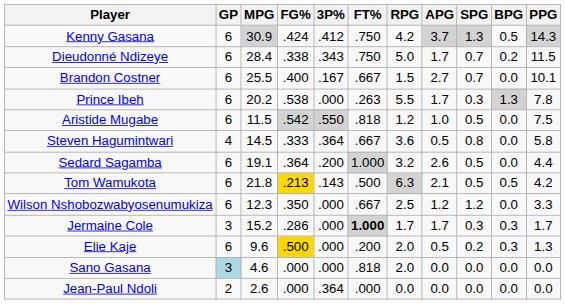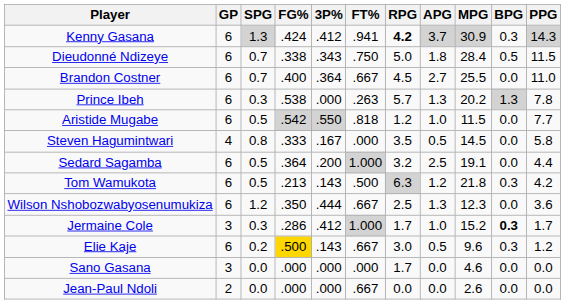columns swapped: (259, 15) <-> (474, 15)
(368, 36) .750 -> (365, 36) .941
(405, 36) normal -> (403, 36) bold
(509, 36) 0.5 -> (509, 36) 0.3
(440, 57) 1.7 -> (437, 57) 1.8
(509, 57) 0.2 -> (509, 57) 0.5
(331, 78) .167 -> (329, 78) .364
(405, 78) 1.5 -> (403, 78) 4.5
(543, 78) 10.1 -> (543, 78) 11.0
(405, 99) 5.5 -> (403, 99) 5.7
(440, 99) 1.7 -> (437, 99) 1.3
(543, 120) 7.5 -> (543, 120) 7.7
(331, 141) .364 -> (329, 141) .167
(368, 141) .667 -> (365, 141) .000
(405, 141) 3.6 -> (403, 141) 3.5
(440, 162) 2.6 -> (437, 162) 2.5
(296, 183) gold background -> (293, 183) no background
(440, 183) 2.1 -> (437, 183) 1.2
(509, 183) 0.5 -> (509, 183) 0.3
(331, 204) .000 -> (329, 204) .444
(440, 204) 1.2 -> (437, 204) 1.3
(543, 204) 3.3 -> (543, 204) 3.6
(331, 225) .000 -> (329, 225) .412
(368, 225) bold -> (365, 225) normal
(440, 225) 1.7 -> (437, 225) 1.0
(509, 225) normal -> (509, 225) bold
(331, 246) .000 -> (329, 246) .143
(368, 246) .200 -> (365, 246) .667
(405, 246) 2.0 -> (403, 246) 3.0
(543, 246) 1.3 -> (543, 246) 1.2
(228, 267) lightblue background -> (228, 267) no background
(368, 267) .818 -> (365, 267) .000
(405, 267) 2.0 -> (403, 267) 1.7
(331, 288) .364 -> (329, 288) .000
(368, 288) .000 -> (365, 288) .667
